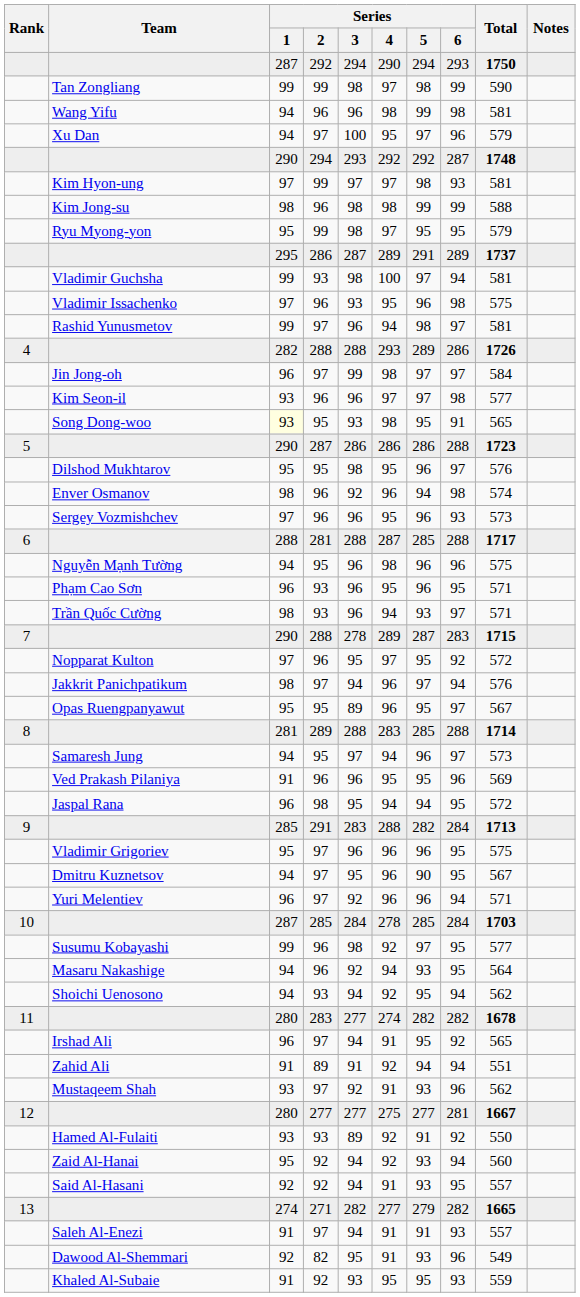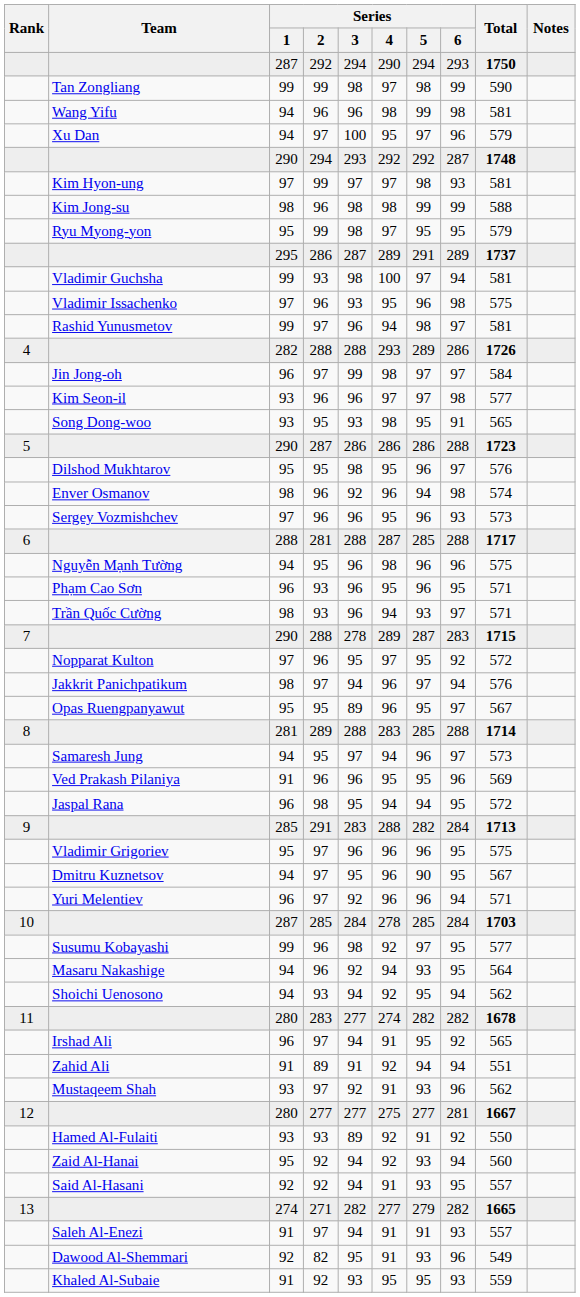(287, 421) lightyellow background -> (287, 421) no background
